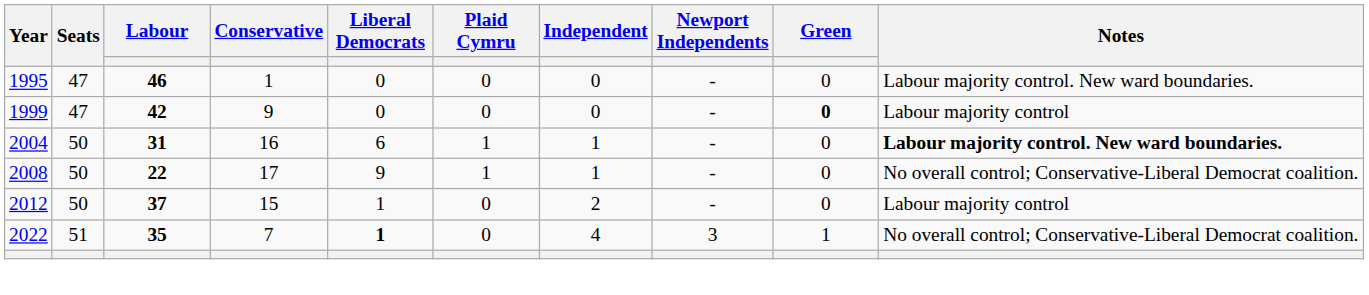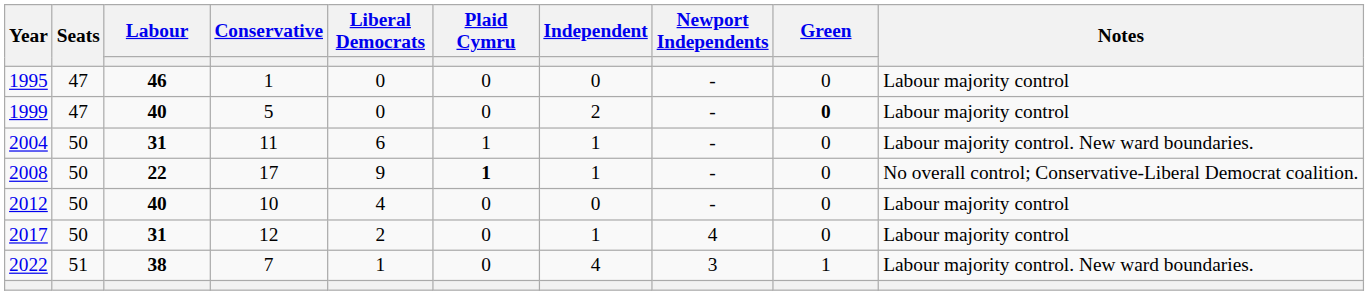(1068, 81) Labour majority control. New ward boundaries. -> (976, 81) Labour majority control
(157, 111) 42 -> (157, 111) 40
(269, 111) 9 -> (269, 111) 5
(596, 111) 0 -> (596, 111) 2
(269, 142) 16 -> (269, 142) 11
(1083, 142) bold -> (1068, 142) normal
(486, 173) normal -> (486, 173) bold
(157, 204) 37 -> (157, 204) 40
(269, 204) 15 -> (269, 204) 10
(380, 204) 1 -> (380, 204) 4
(596, 204) 2 -> (596, 204) 0
+ row: (28, 234)
(157, 234) 35 -> (157, 265) 38
(380, 234) bold -> (380, 265) normal
(1121, 234) No overall control; Conservative-Liberal Democrat coalition. -> (1068, 265) Labour majority control. New ward boundaries.
